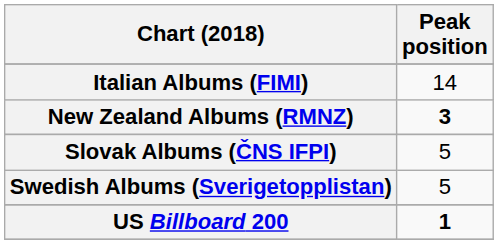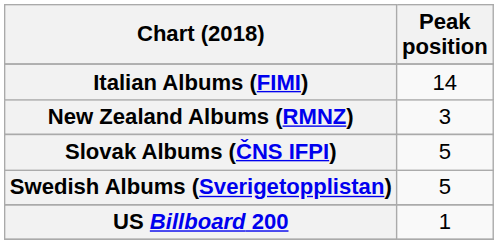(445, 116) bold -> (445, 116) normal
(445, 221) bold -> (445, 221) normal
